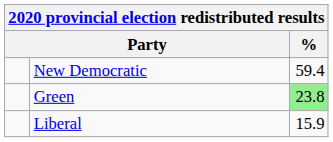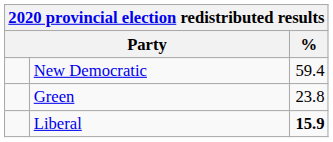(310, 96) lightgreen background -> (310, 96) no background
(310, 123) normal -> (310, 123) bold
